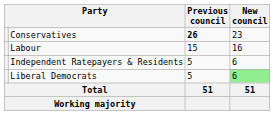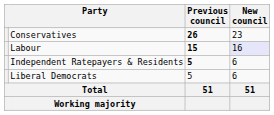(192, 49) normal -> (192, 49) bold
(237, 49) no background -> (237, 49) lavender background
(190, 62) normal -> (190, 62) bold
(235, 76) lightgreen background -> (235, 76) no background
